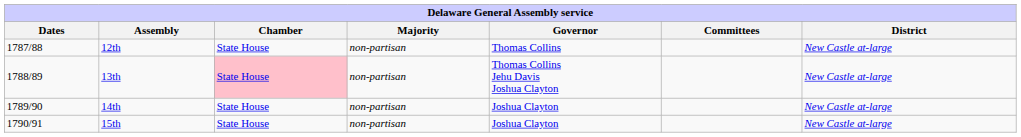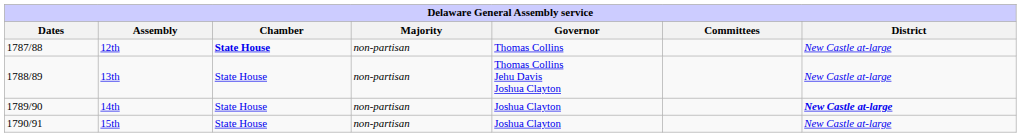(243, 47) normal -> (242, 47) bold
(243, 77) pink background -> (241, 77) no background
(848, 106) normal -> (848, 106) bold
